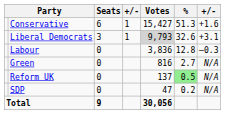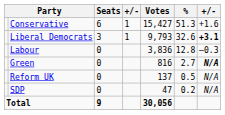(160, 37) lightgrey background -> (160, 37) no background
(209, 37) normal -> (209, 37) bold
(211, 63) normal -> (211, 63) bold
(188, 77) lightgreen background -> (188, 77) no background
